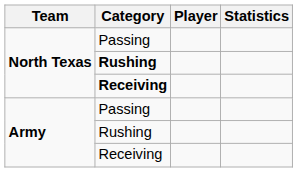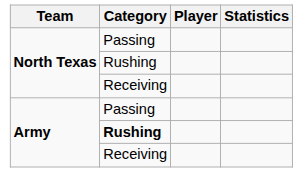(128, 62) bold -> (130, 62) normal
(133, 85) bold -> (135, 85) normal
(125, 132) normal -> (132, 132) bold
